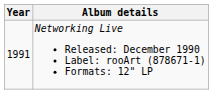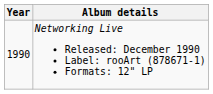(18, 55) 1991 -> (18, 55) 1990
